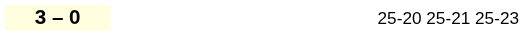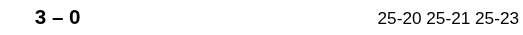(58, 17) lightyellow background -> (58, 17) no background
